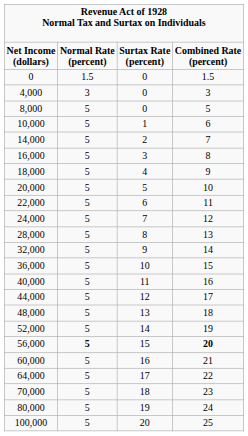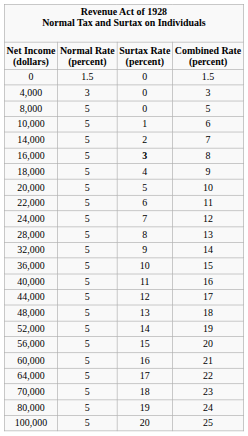(145, 155) normal -> (145, 155) bold
(87, 344) bold -> (87, 344) normal
(208, 344) bold -> (208, 344) normal
